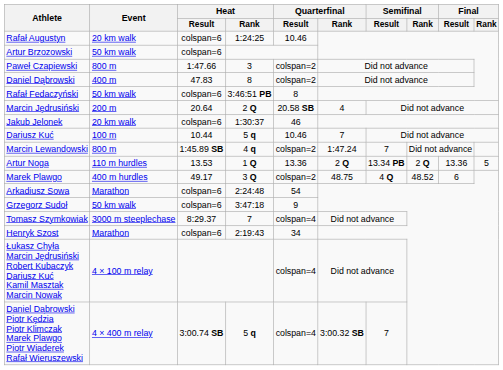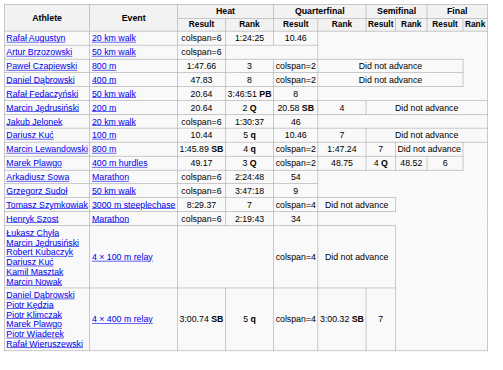(202, 94) colspan=6 -> (202, 94) 20.64
- row: (28, 164)
